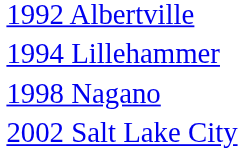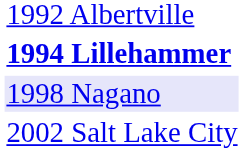(113, 53) normal -> (119, 53) bold
(84, 93) no background -> (84, 93) lavender background
